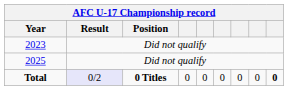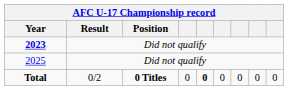(35, 45) normal -> (35, 45) bold
(95, 77) lavender background -> (95, 77) no background
(205, 77) normal -> (205, 77) bold
(275, 77) bold -> (275, 77) normal
